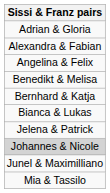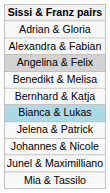(55, 63) no background -> (55, 63) lightgrey background
(55, 113) no background -> (55, 113) lightblue background
(55, 146) lightgrey background -> (55, 146) no background
